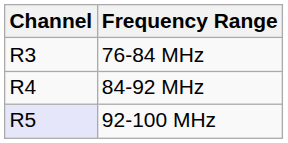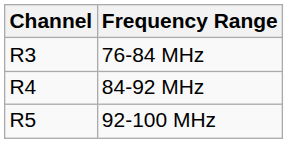(23, 120) lavender background -> (23, 120) no background
